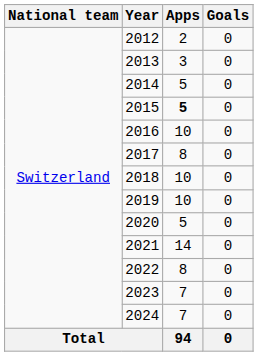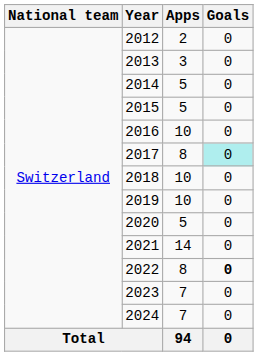(183, 108) bold -> (183, 108) normal
(228, 155) no background -> (228, 155) paleturquoise background
(228, 270) normal -> (228, 270) bold
